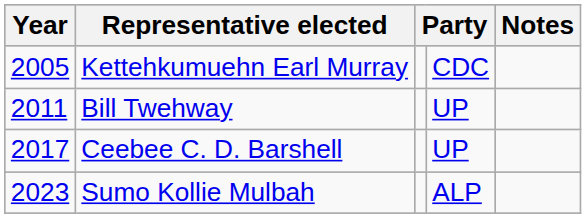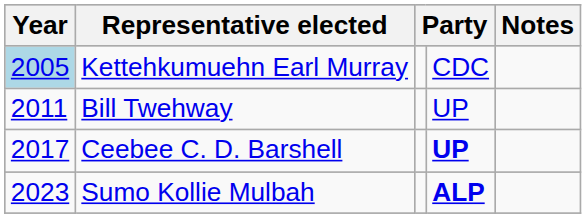(40, 66) no background -> (40, 66) lightblue background
(450, 150) normal -> (450, 150) bold
(457, 191) normal -> (458, 191) bold
